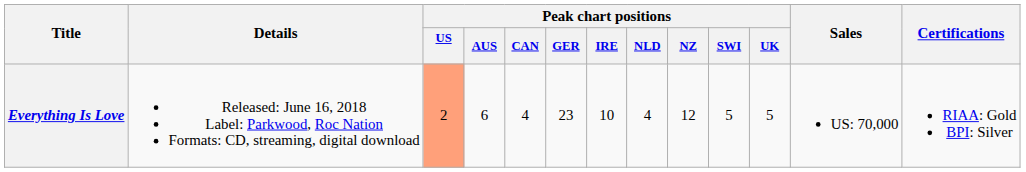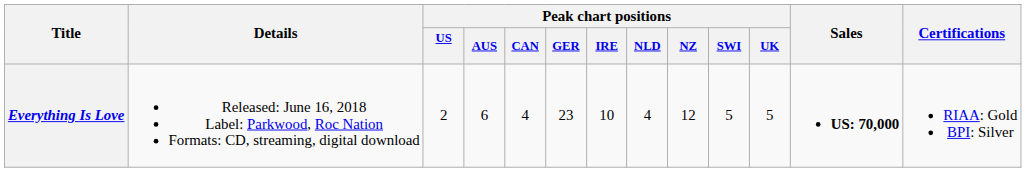(444, 115) lightsalmon background -> (444, 115) no background
(846, 124) normal -> (846, 124) bold
